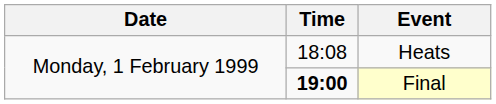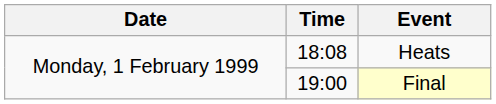(322, 83) bold -> (322, 83) normal
